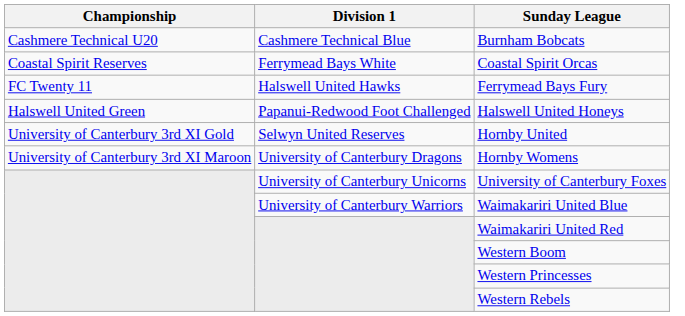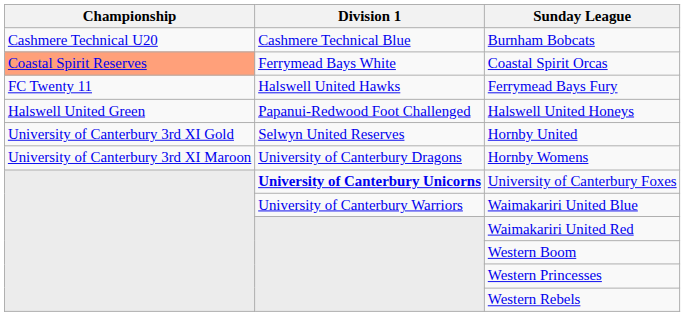(77, 63) no background -> (77, 63) lightsalmon background
(362, 181) normal -> (370, 181) bold
